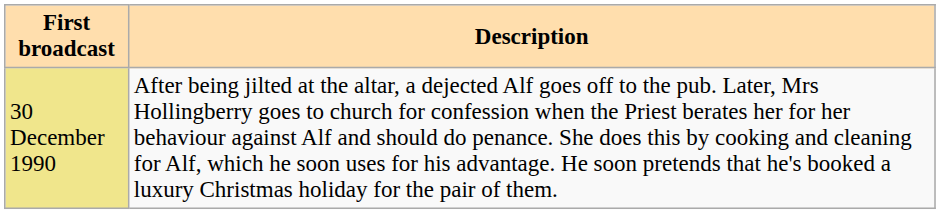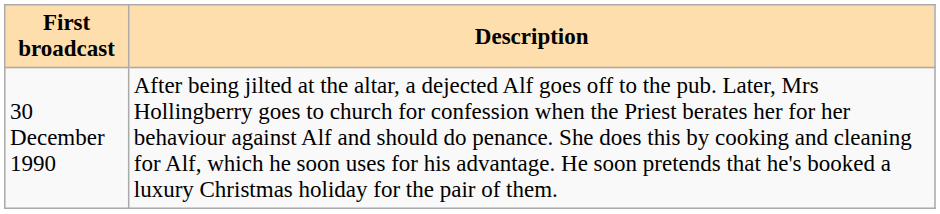(57, 137) khaki background -> (57, 137) no background
